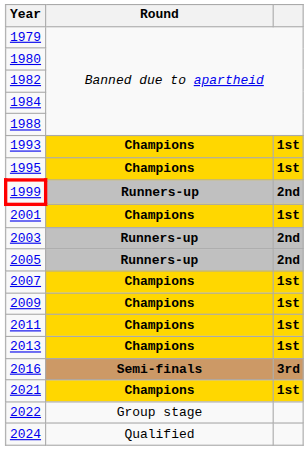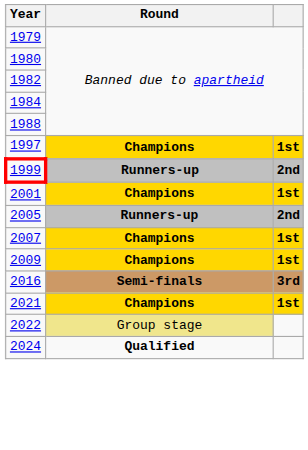- row: (25, 146)
- row: (25, 168)
+ row: (25, 146)
- row: (25, 238)
- row: (25, 325)
- row: (25, 347)
(159, 412) no background -> (159, 325) khaki background
(159, 434) normal -> (159, 347) bold
